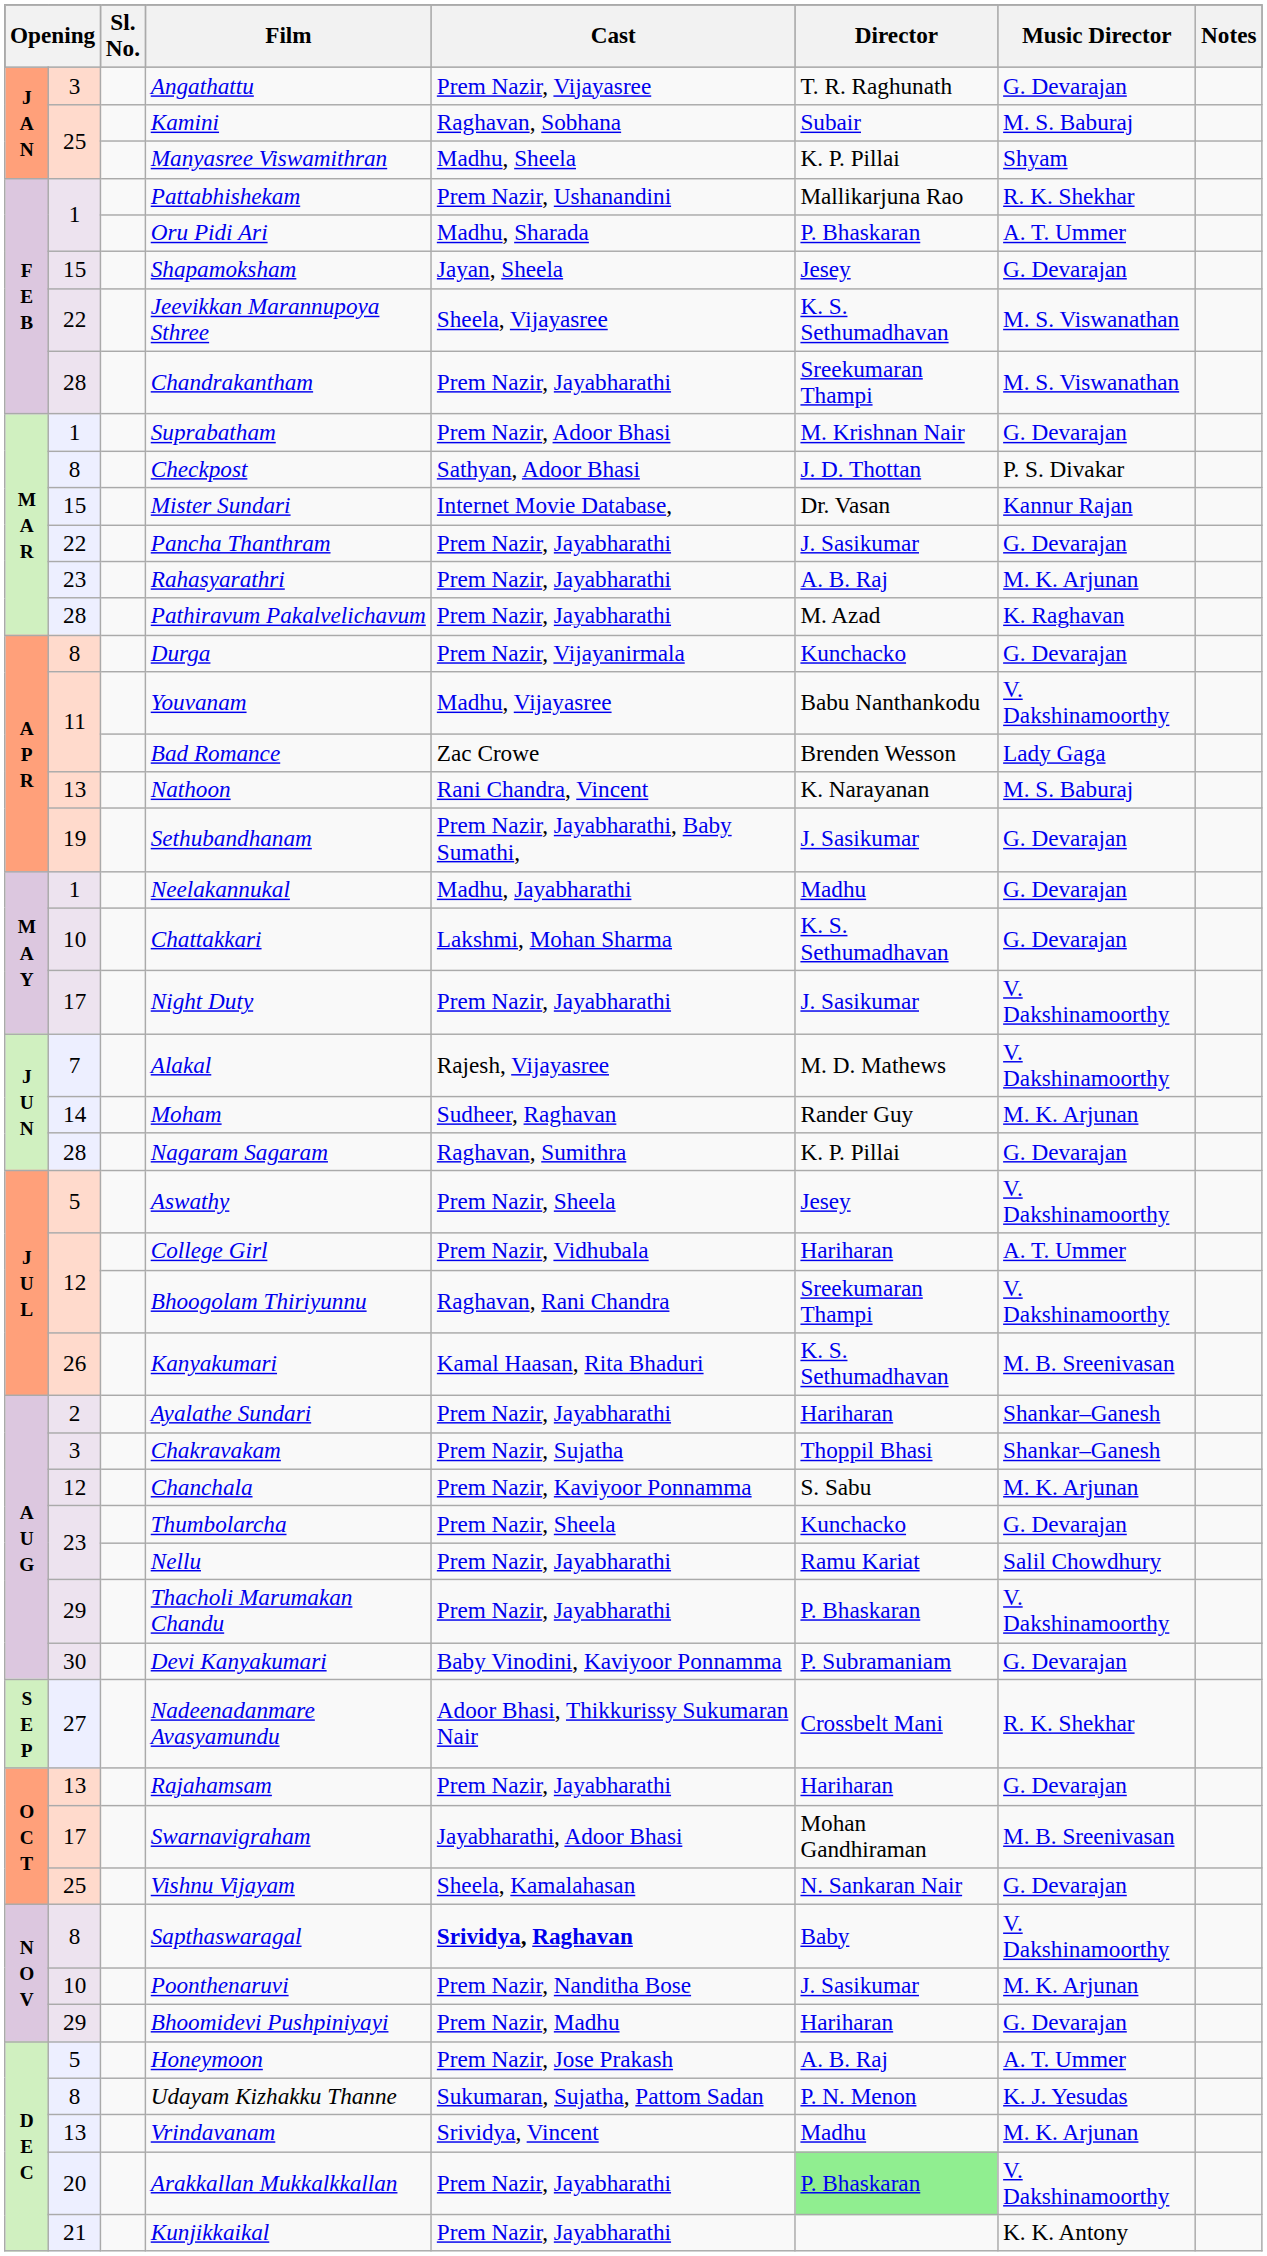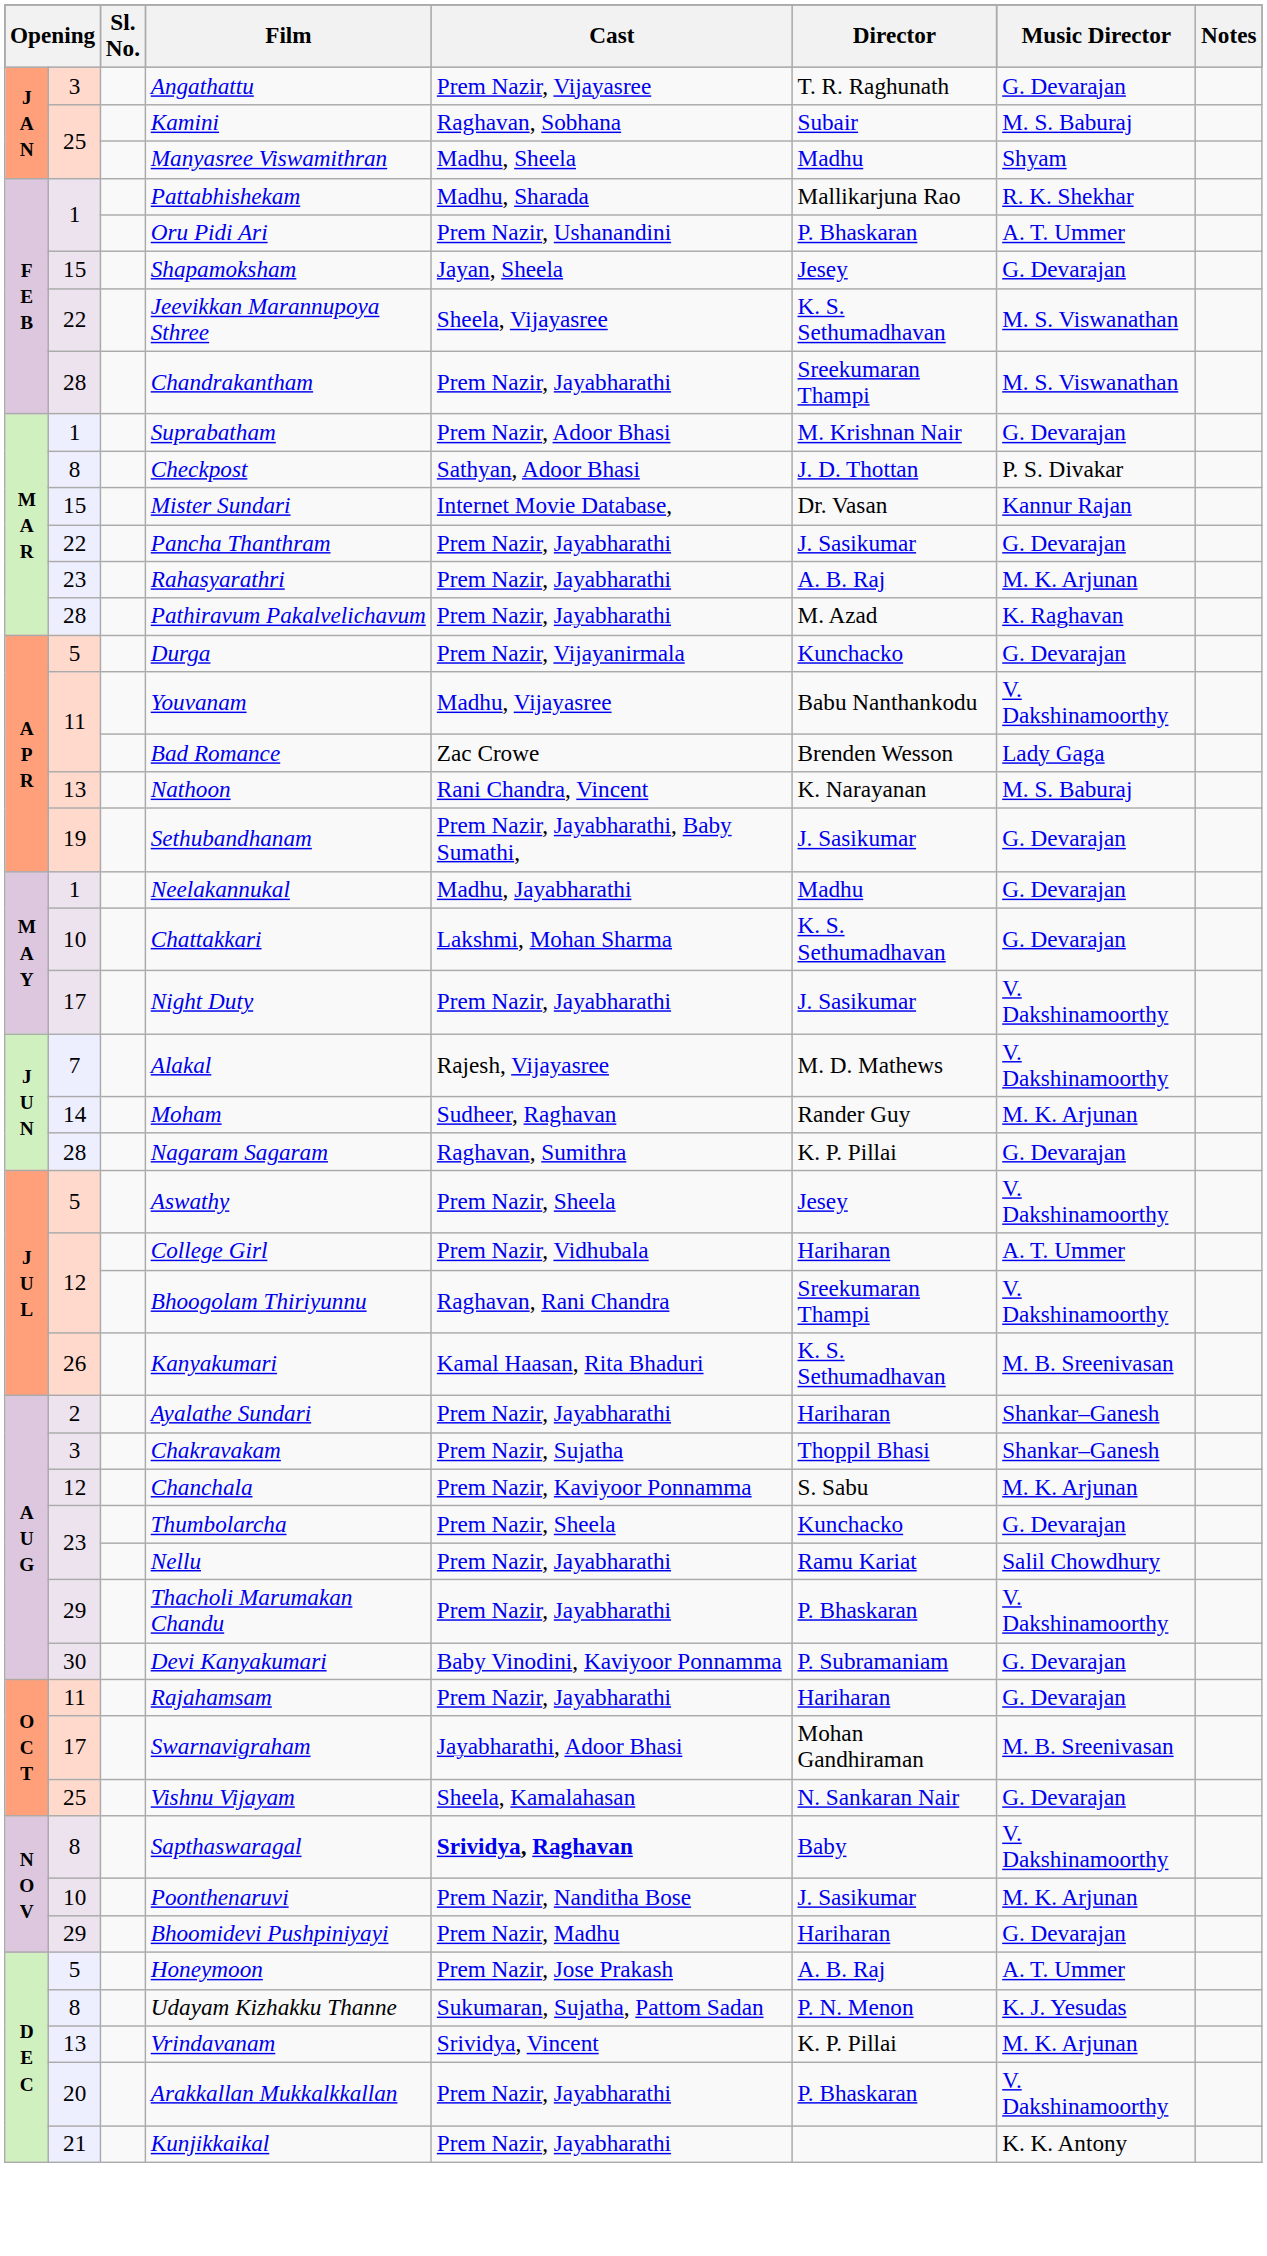(850, 159) K. P. Pillai -> (830, 159) Madhu
(554, 196) Prem Nazir, Ushanandini -> (513, 196) Madhu, Sharada
(513, 232) Madhu, Sharada -> (554, 232) Prem Nazir, Ushanandini
(75, 653) 8 -> (75, 653) 5
- row: (233, 1723)
(75, 1786) 13 -> (75, 1697) 11
(833, 2133) Madhu -> (847, 2044) K. P. Pillai
(860, 2182) lightgreen background -> (857, 2093) no background
